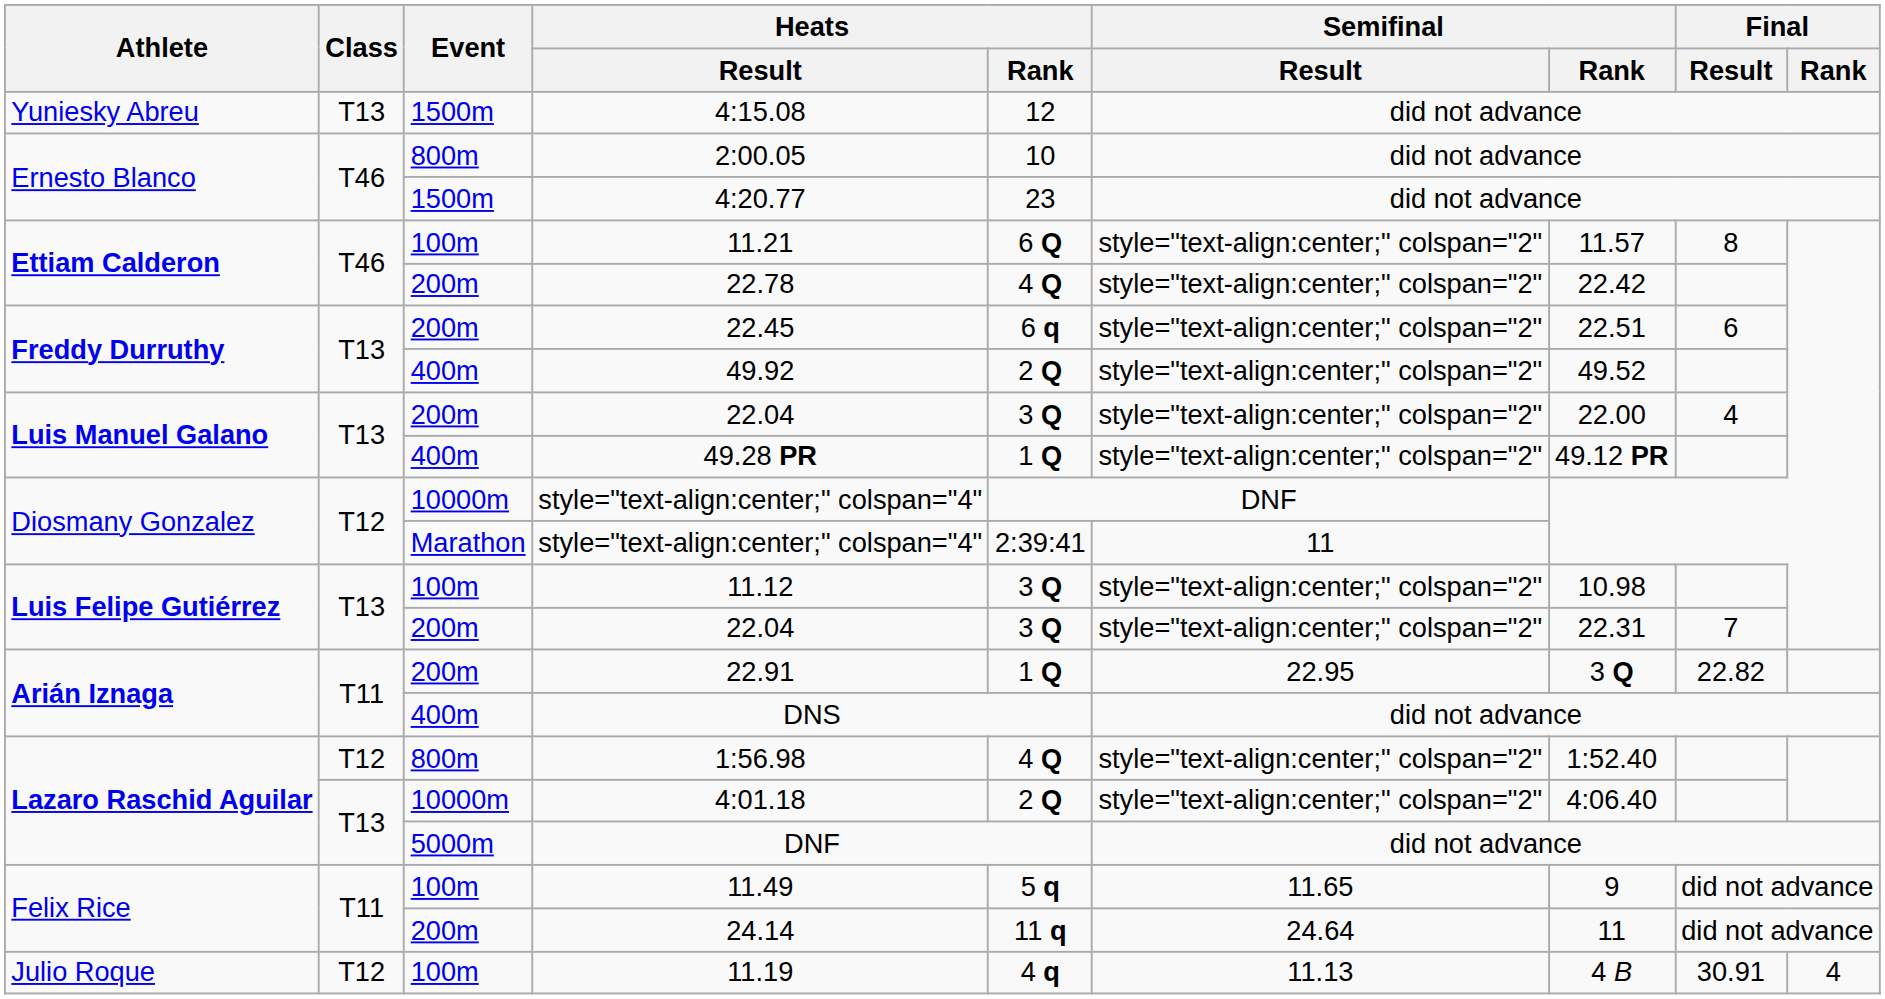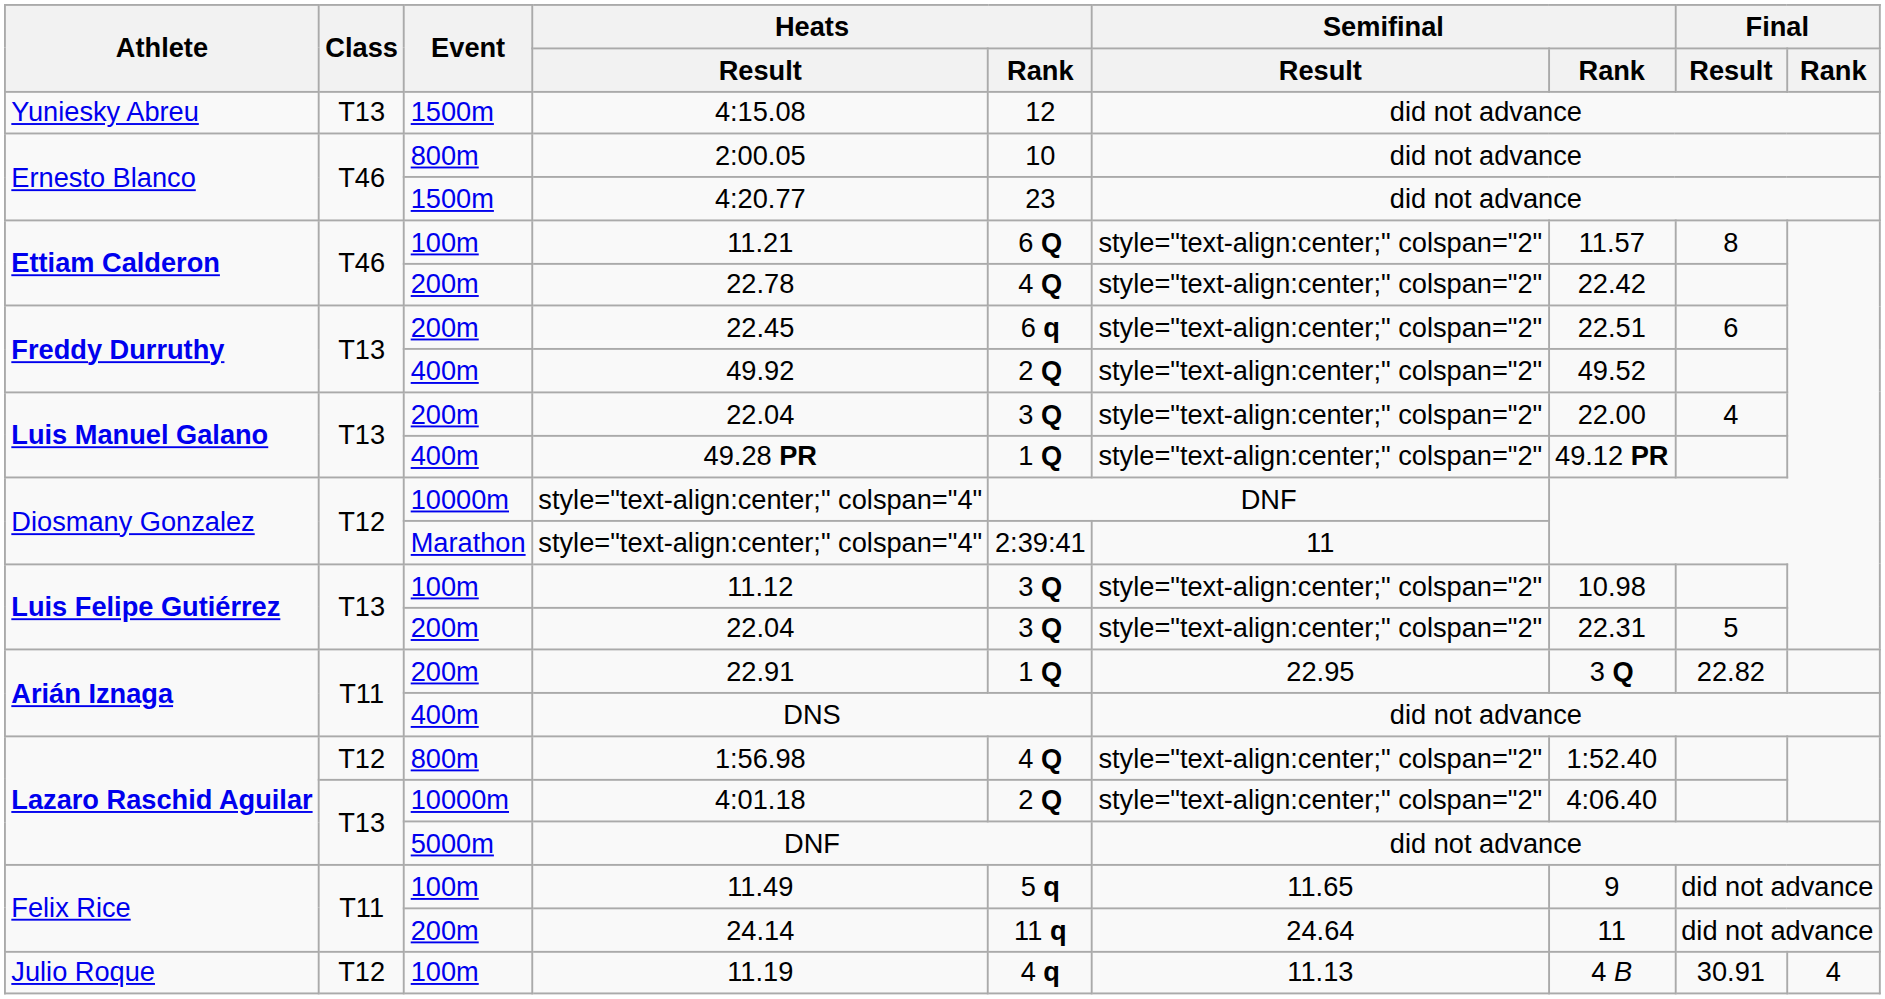(1731, 629) 7 -> (1731, 629) 5
